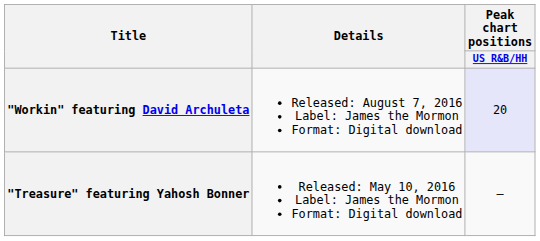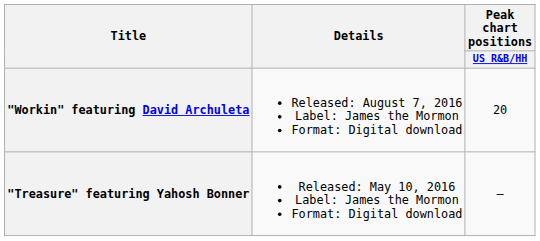(500, 110) lavender background -> (500, 110) no background
